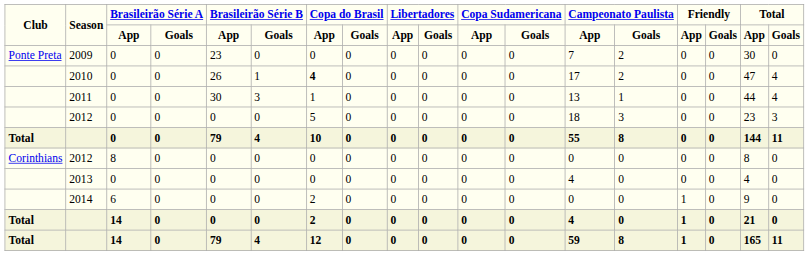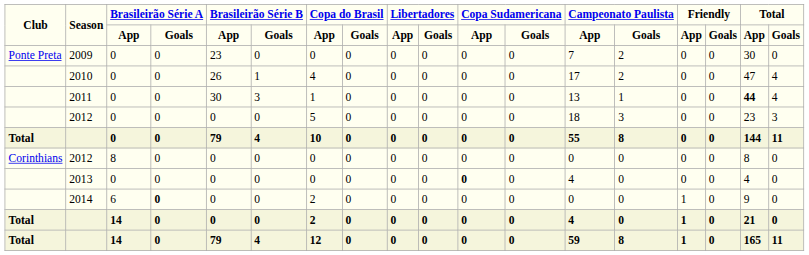(313, 76) bold -> (313, 76) normal
(750, 96) normal -> (750, 96) bold
(464, 178) normal -> (464, 178) bold
(157, 199) normal -> (157, 199) bold
